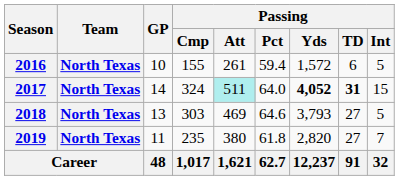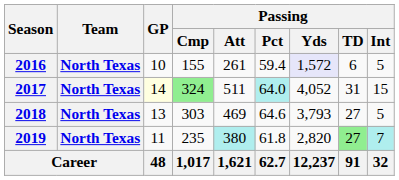(314, 65) no background -> (314, 65) lavender background
(158, 89) no background -> (158, 89) lightyellow background
(193, 89) no background -> (193, 89) lightgreen background
(235, 89) paleturquoise background -> (235, 89) no background
(272, 89) no background -> (272, 89) paleturquoise background
(314, 89) bold -> (314, 89) normal
(353, 89) bold -> (353, 89) normal
(235, 138) no background -> (235, 138) paleturquoise background
(353, 138) no background -> (353, 138) lightgreen background
(380, 138) no background -> (380, 138) paleturquoise background
